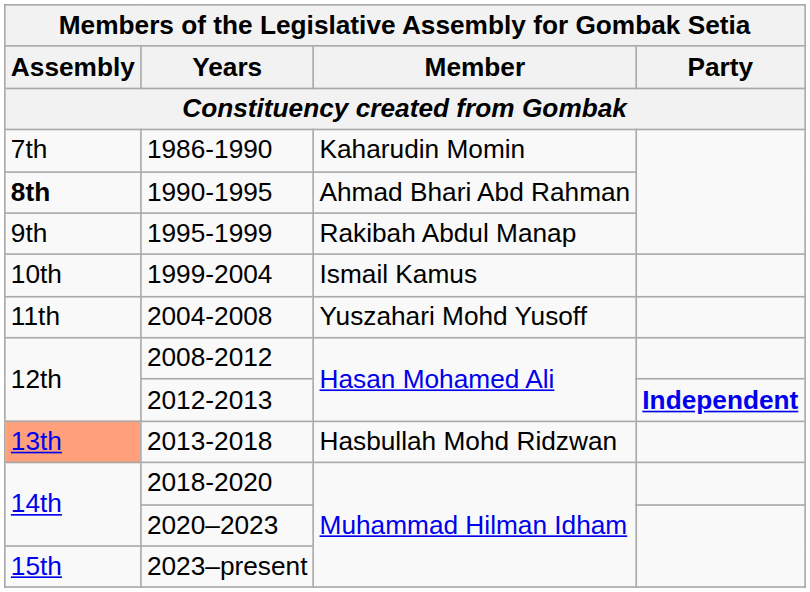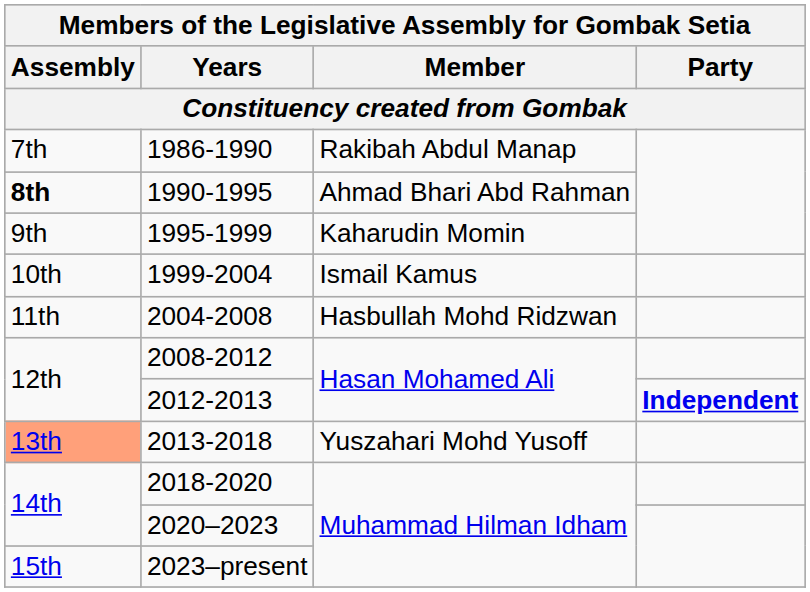(422, 150) Kaharudin Momin -> (448, 150) Rakibah Abdul Manap
(448, 233) Rakibah Abdul Manap -> (422, 233) Kaharudin Momin
(453, 316) Yuszahari Mohd Yusoff -> (468, 316) Hasbullah Mohd Ridzwan
(468, 441) Hasbullah Mohd Ridzwan -> (453, 441) Yuszahari Mohd Yusoff
